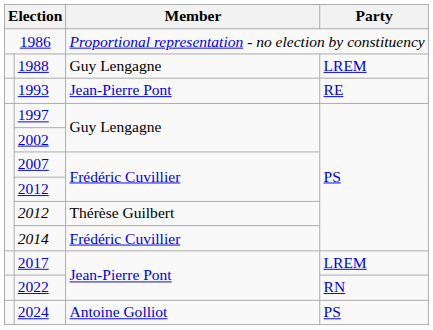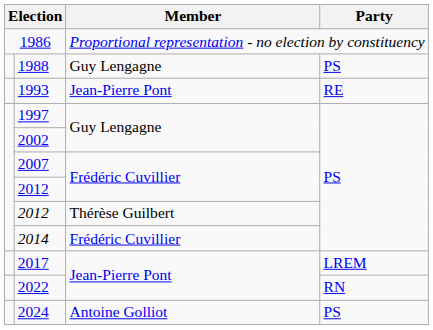(345, 66) LREM -> (332, 66) PS
